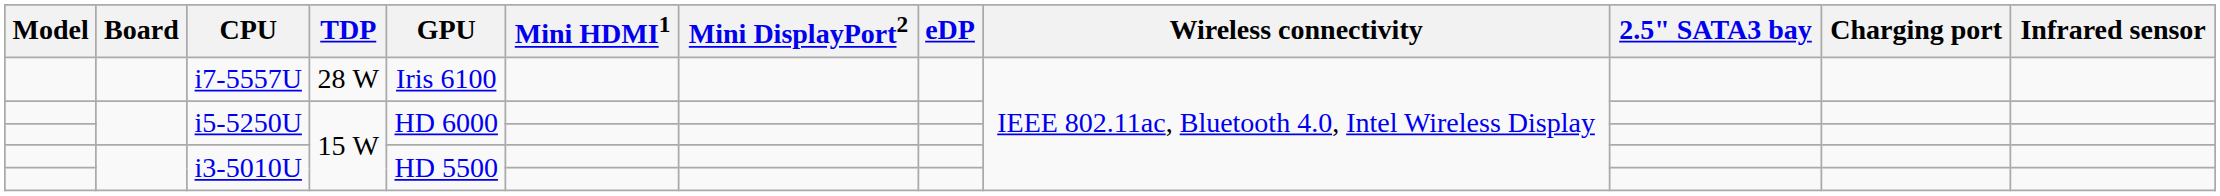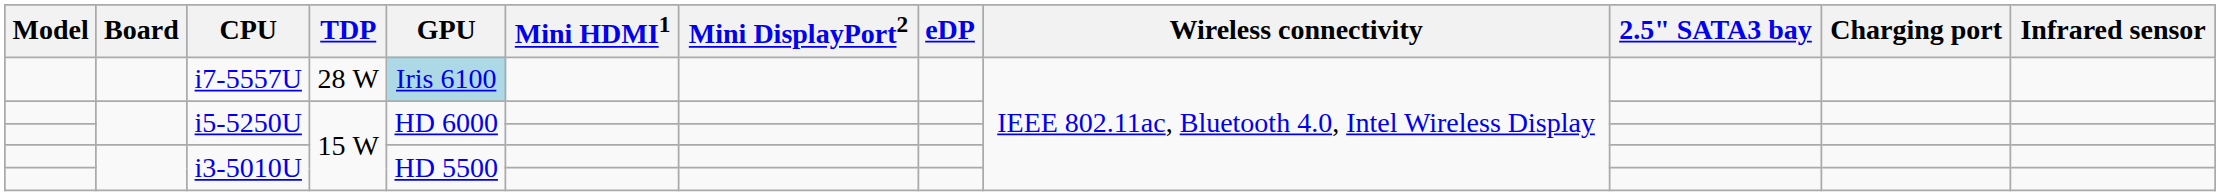(446, 78) no background -> (446, 78) lightblue background
